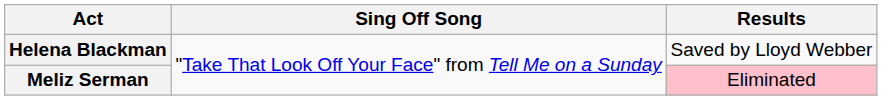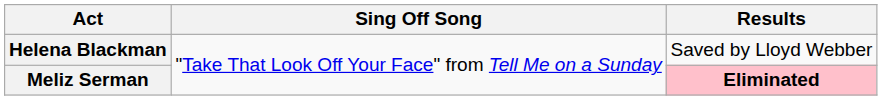(771, 79) normal -> (771, 79) bold
